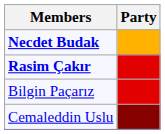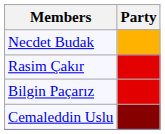(54, 42) bold -> (51, 42) normal
(49, 67) bold -> (46, 67) normal
